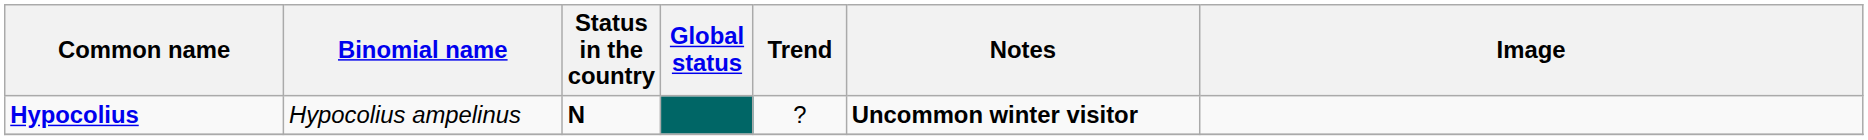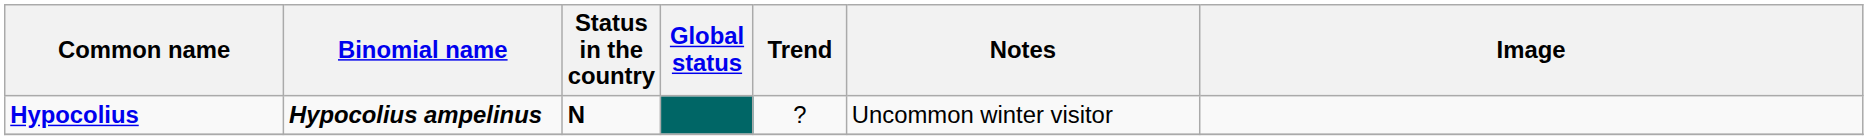(405, 114) normal -> (415, 114) bold
(995, 114) bold -> (982, 114) normal
